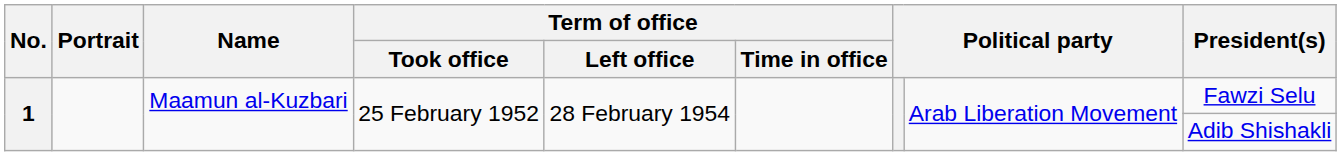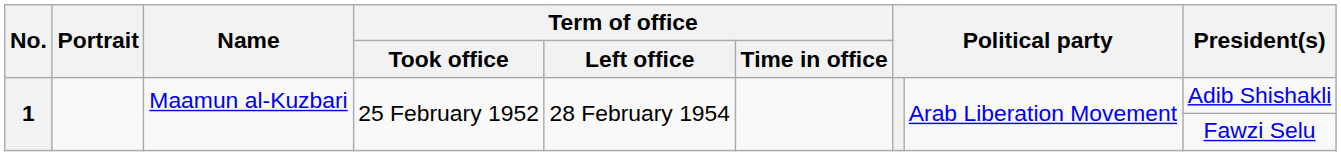(1260, 95) Fawzi Selu -> (1260, 95) Adib Shishakli
(1260, 131) Adib Shishakli -> (1260, 131) Fawzi Selu
